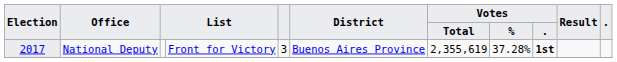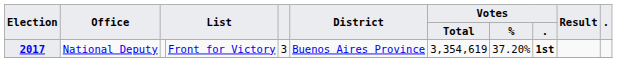(32, 48) normal -> (32, 48) bold
(459, 48) 2,355,619 -> (459, 48) 3,354,619
(511, 48) 37.28% -> (511, 48) 37.20%
